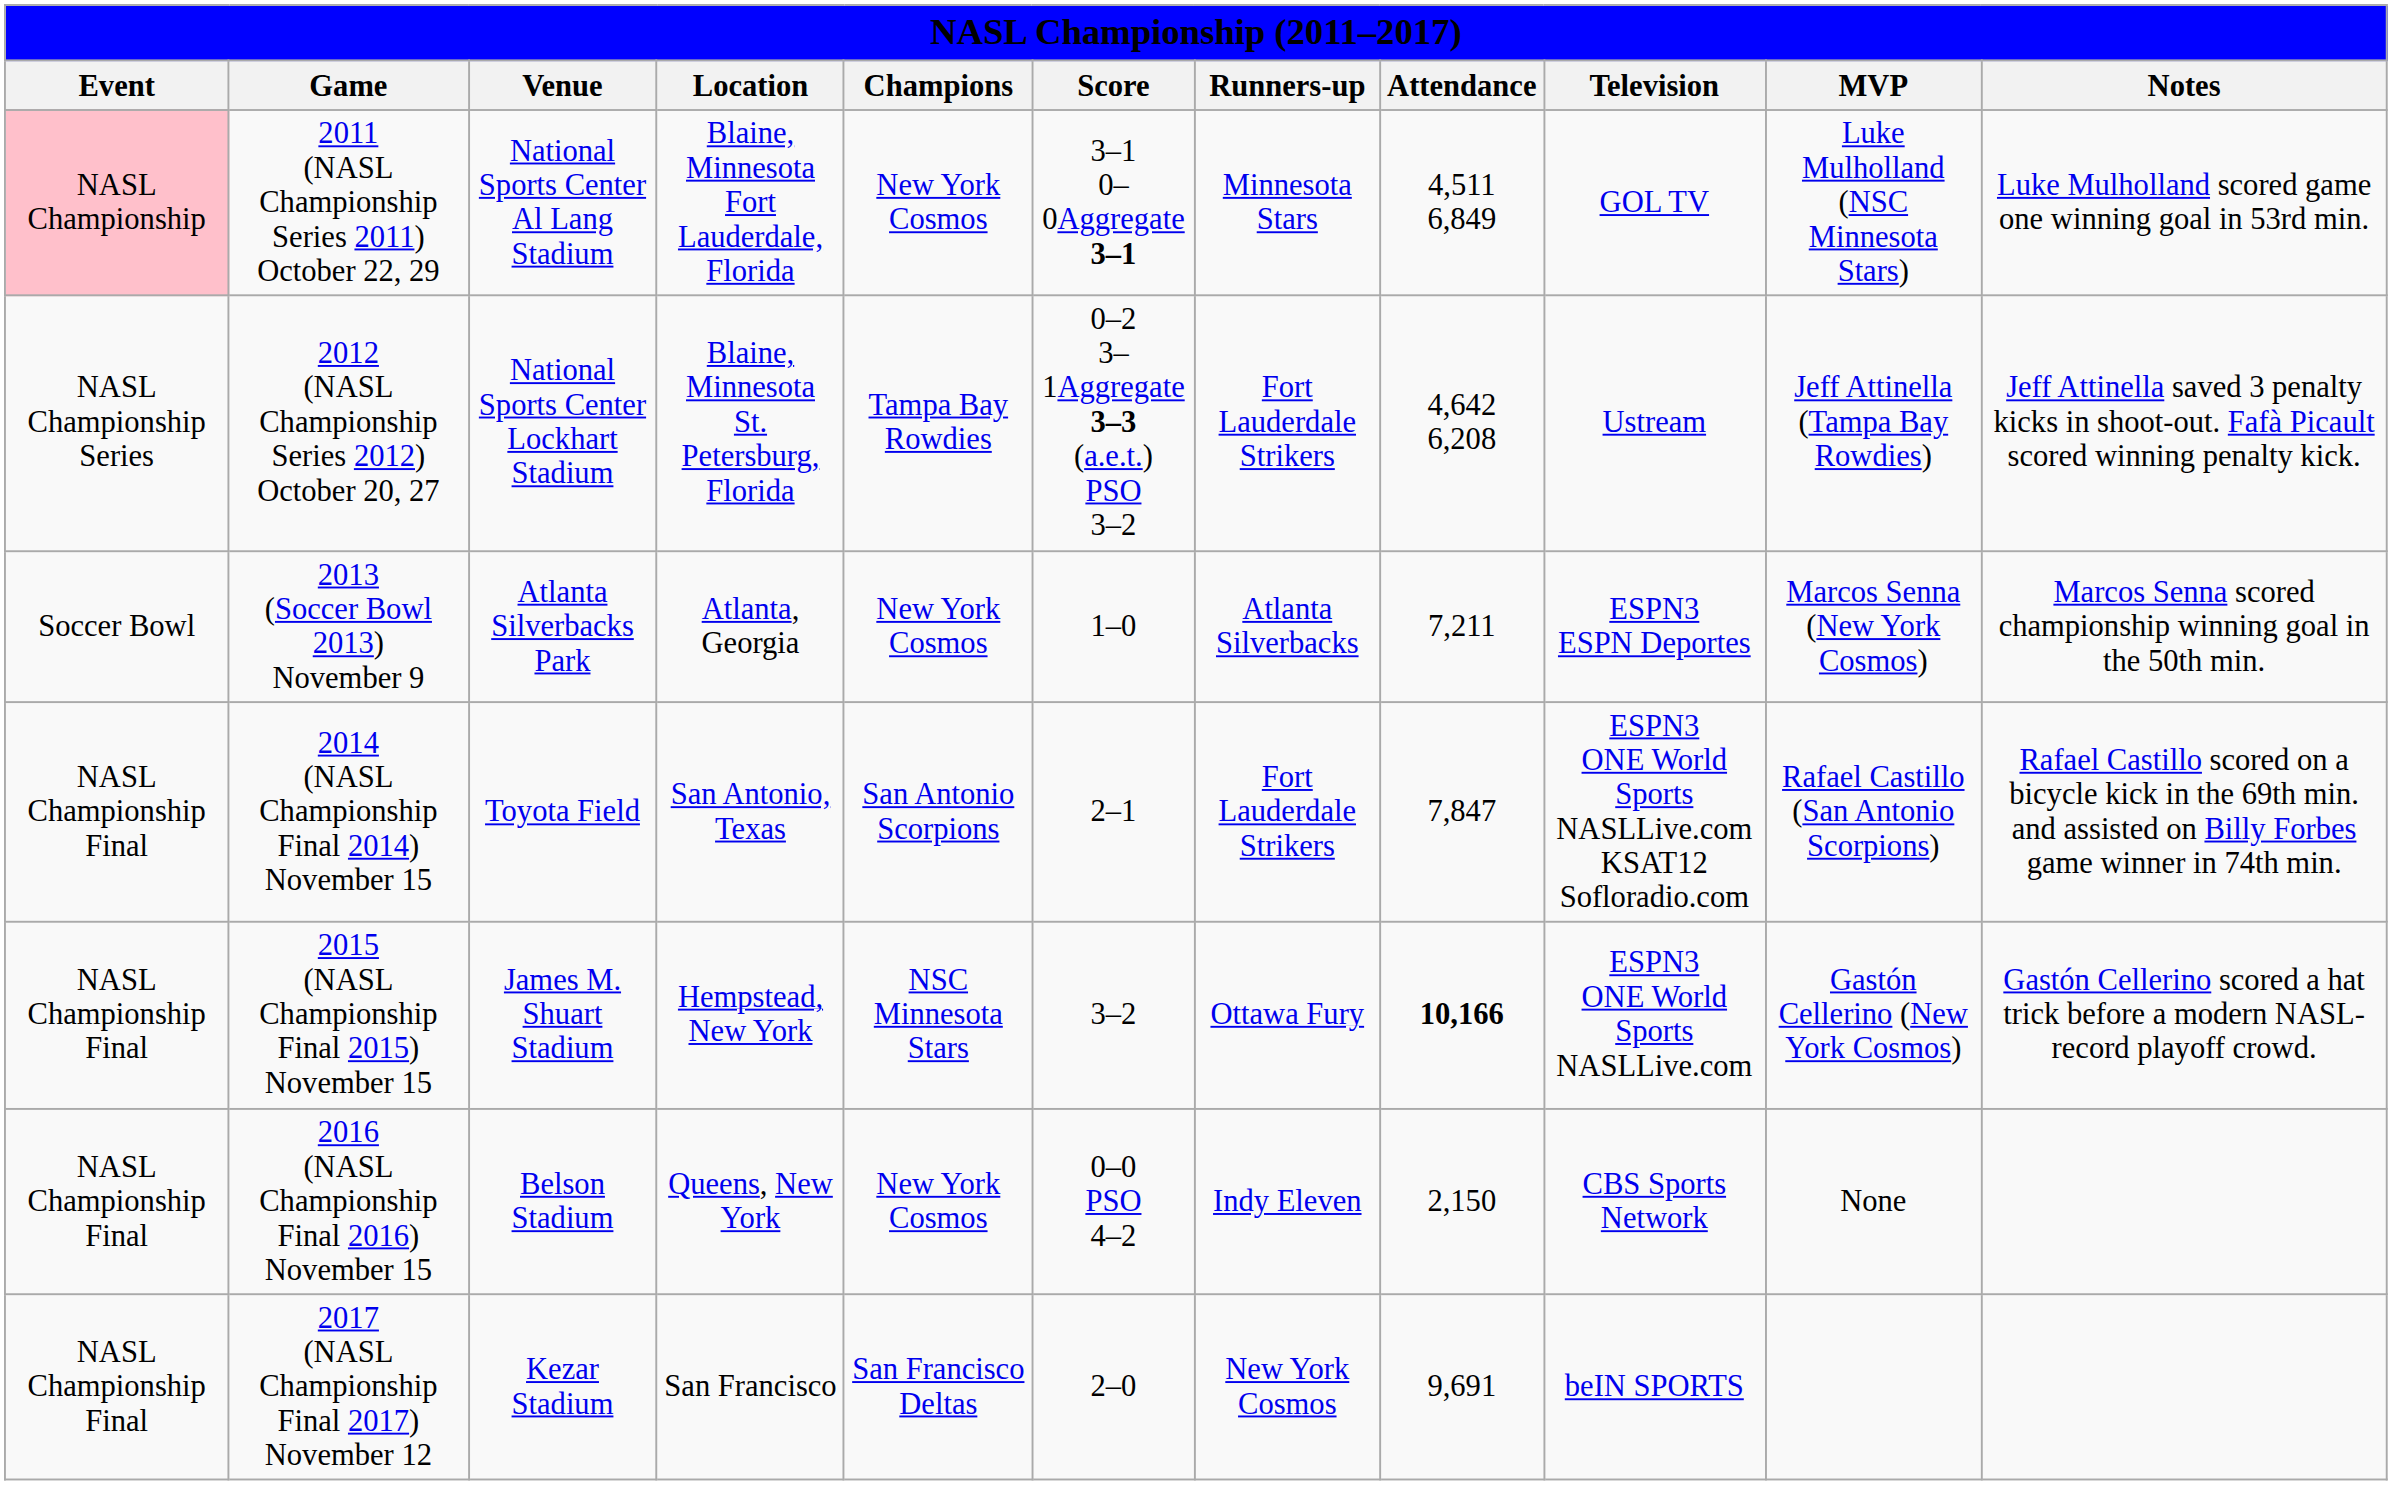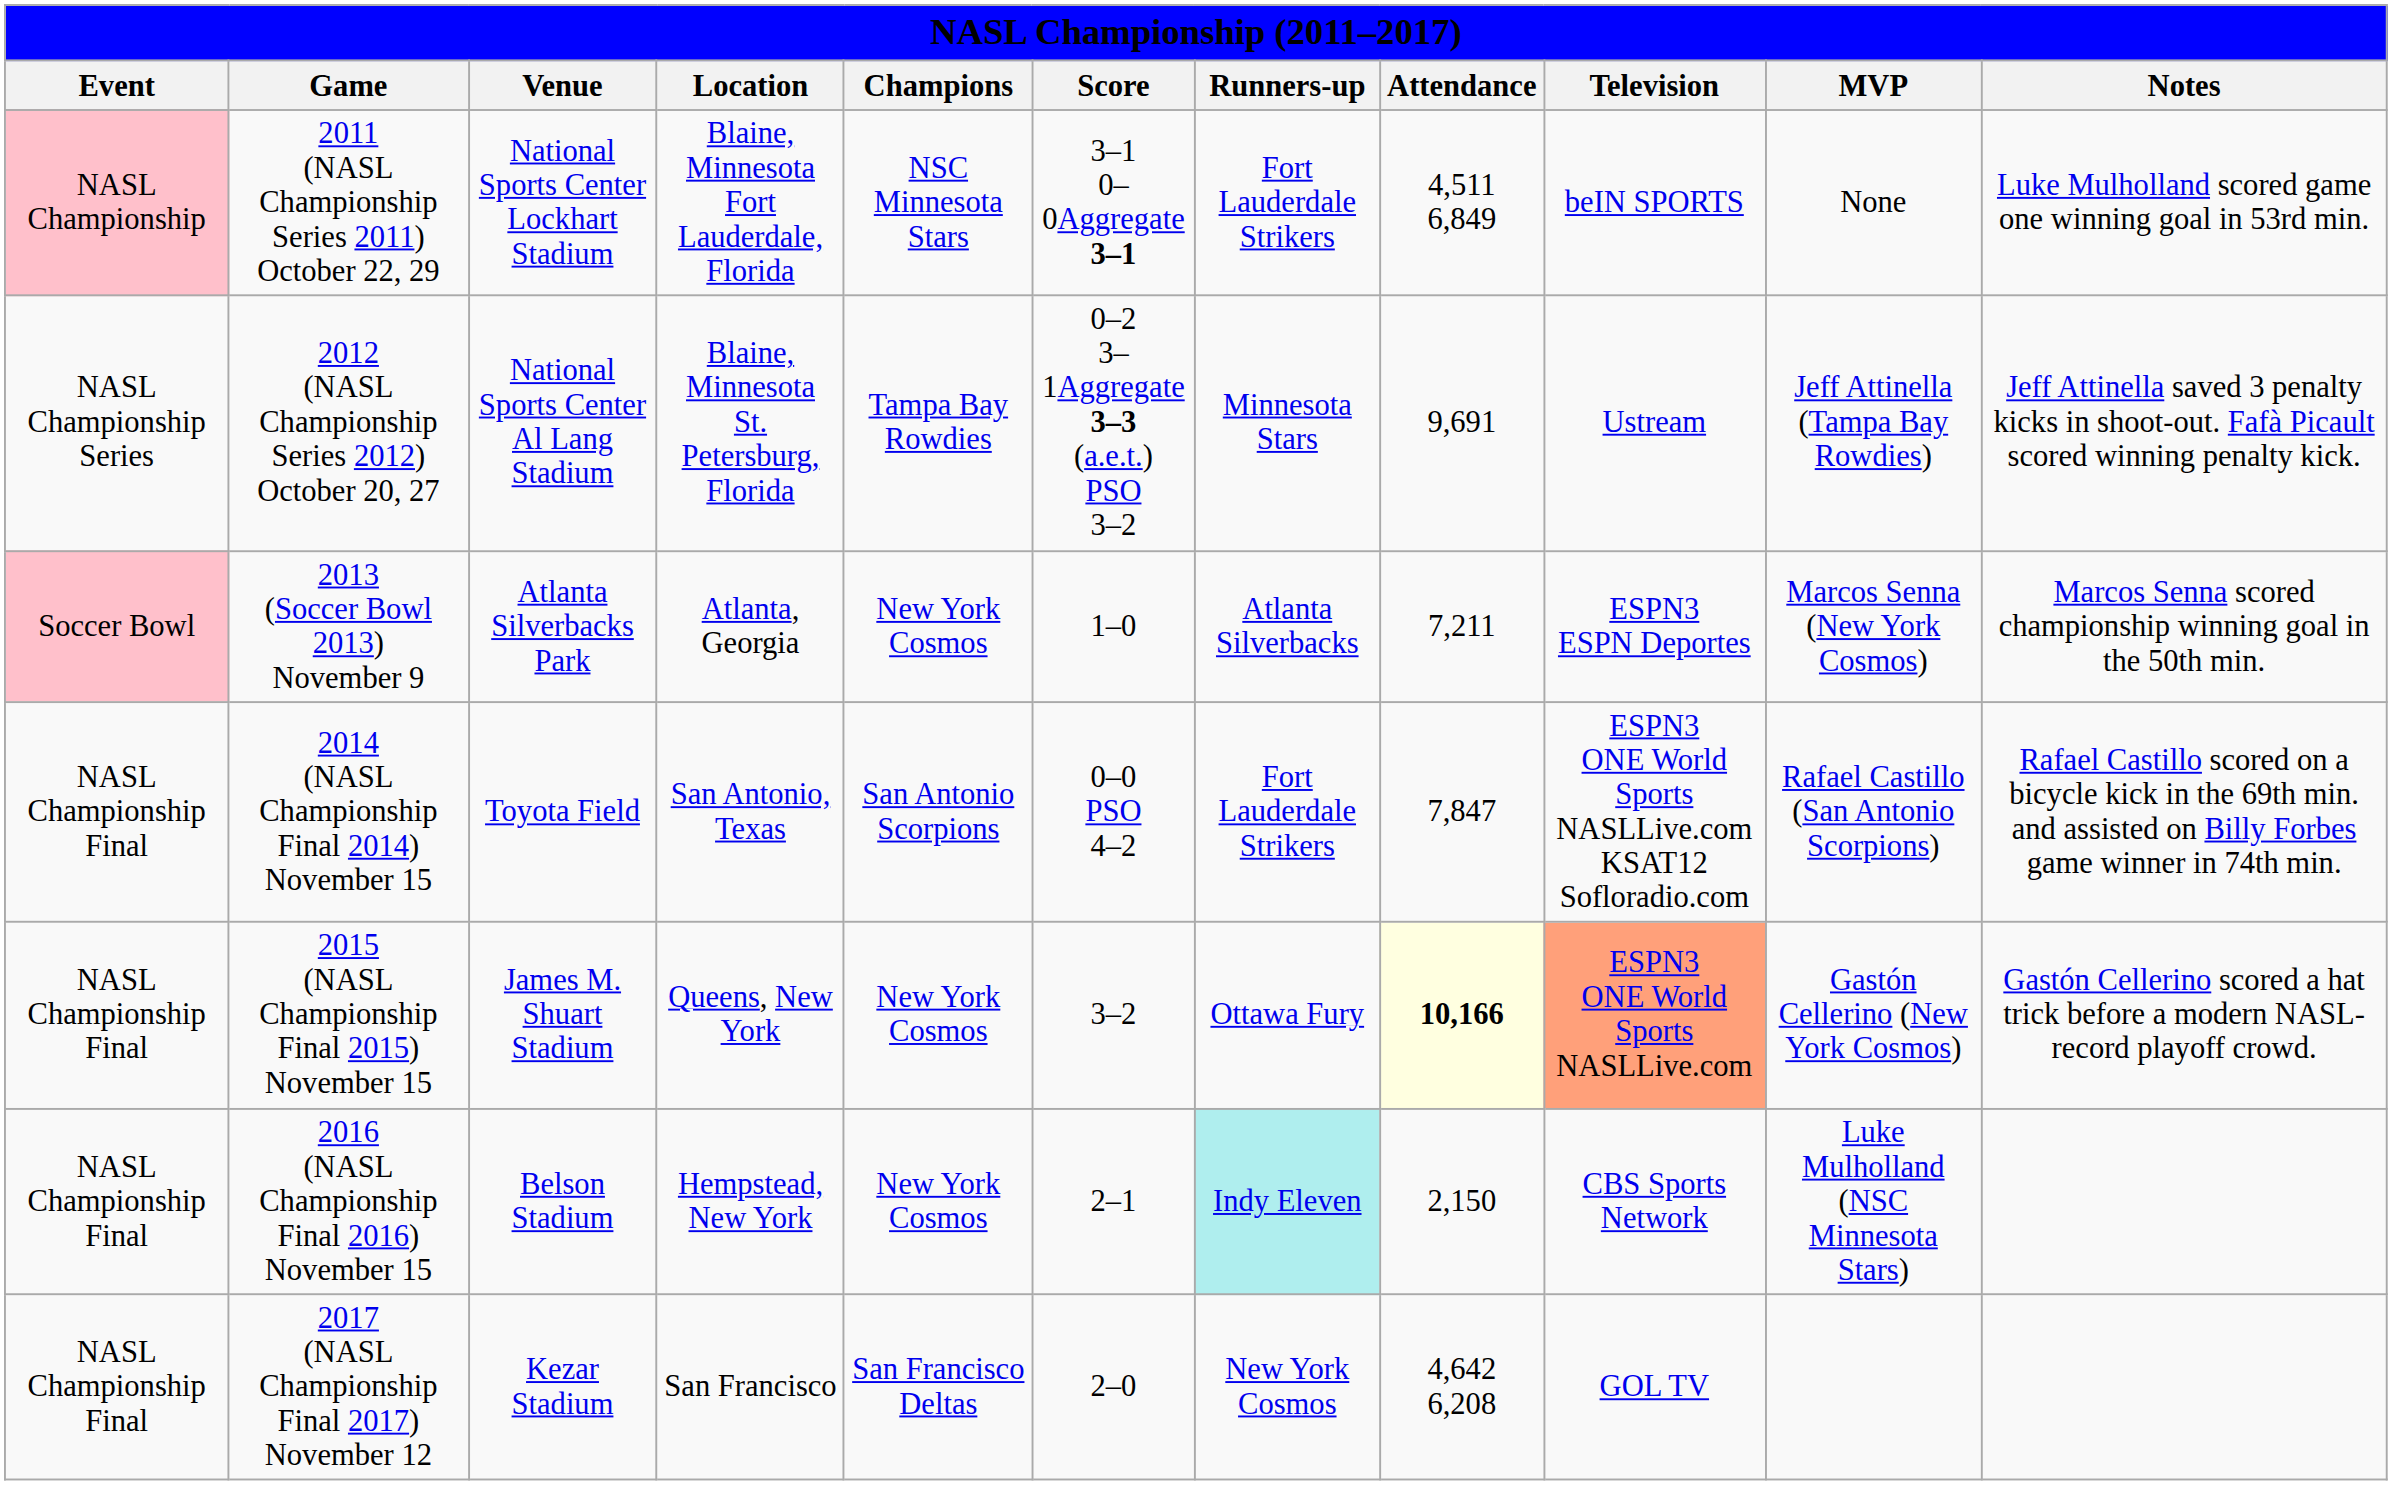(562, 202) National Sports Center Al Lang Stadium -> (562, 202) National Sports Center Lockhart Stadium
(938, 202) New York Cosmos -> (938, 202) NSC Minnesota Stars
(1287, 202) Minnesota Stars -> (1287, 202) Fort Lauderdale Strikers
(1654, 202) GOL TV -> (1654, 202) beIN SPORTS
(1873, 202) Luke Mulholland (NSC Minnesota Stars) -> (1873, 202) None
(562, 422) National Sports Center Lockhart Stadium -> (562, 422) National Sports Center Al Lang Stadium
(1287, 422) Fort Lauderdale Strikers -> (1287, 422) Minnesota Stars
(1462, 422) 4,642 6,208 -> (1462, 422) 9,691
(117, 625) no background -> (117, 625) pink background
(1113, 811) 2–1 -> (1113, 811) 0–0 PSO 4–2
(750, 1014) Hempstead, New York -> (750, 1014) Queens, New York
(938, 1014) NSC Minnesota Stars -> (938, 1014) New York Cosmos
(1462, 1014) no background -> (1462, 1014) lightyellow background
(1654, 1014) no background -> (1654, 1014) lightsalmon background
(750, 1200) Queens, New York -> (750, 1200) Hempstead, New York
(1113, 1200) 0–0 PSO 4–2 -> (1113, 1200) 2–1
(1287, 1200) no background -> (1287, 1200) paleturquoise background
(1873, 1200) None -> (1873, 1200) Luke Mulholland (NSC Minnesota Stars)
(1462, 1386) 9,691 -> (1462, 1386) 4,642 6,208
(1654, 1386) beIN SPORTS -> (1654, 1386) GOL TV
